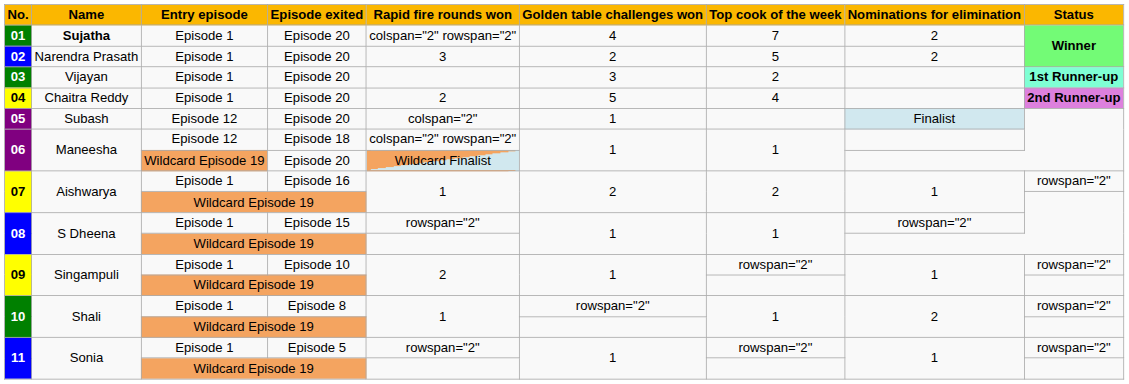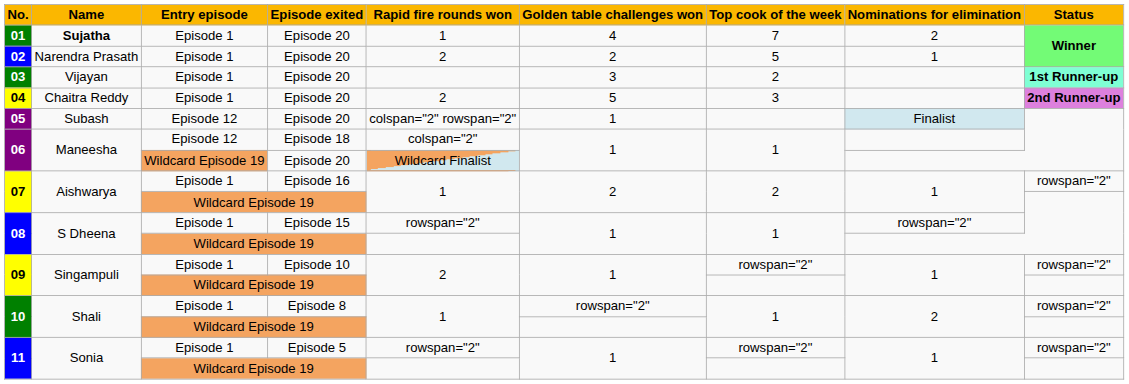(443, 35) colspan="2" rowspan="2" -> (443, 35) 1
(443, 56) 3 -> (443, 56) 2
(934, 56) 2 -> (934, 56) 1
(775, 98) 4 -> (775, 98) 3
(443, 118) colspan="2" -> (443, 118) colspan="2" rowspan="2"
(443, 139) colspan="2" rowspan="2" -> (443, 139) colspan="2"
